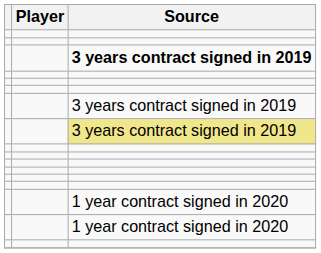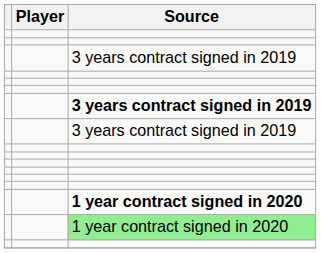(192, 57) bold -> (184, 57) normal
(184, 105) normal -> (192, 105) bold
(184, 131) khaki background -> (184, 131) no background
(180, 201) normal -> (187, 201) bold
(180, 227) no background -> (180, 227) lightgreen background
